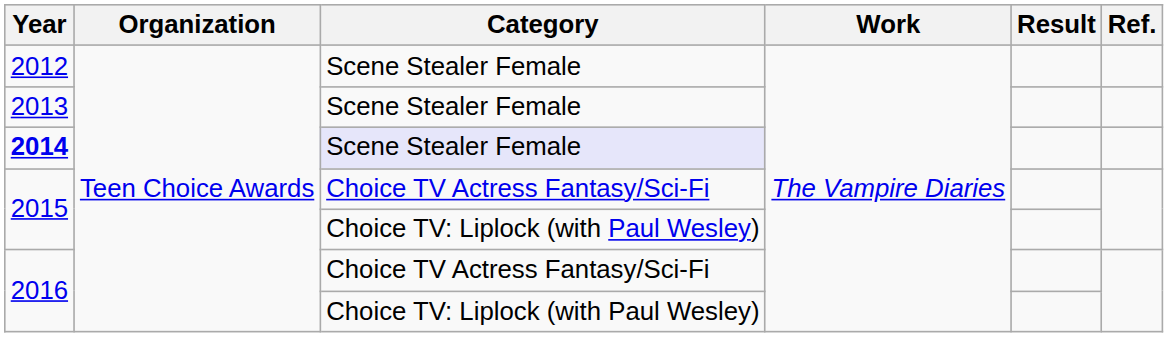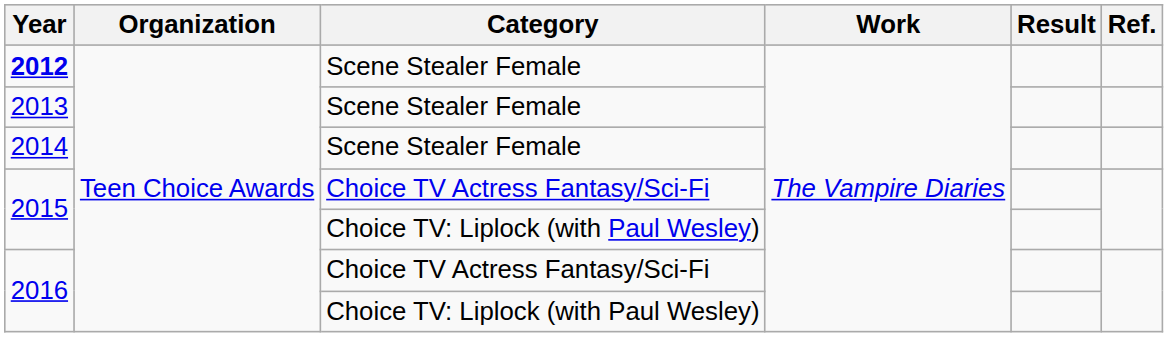(39, 65) normal -> (39, 65) bold
(39, 147) bold -> (39, 147) normal
(454, 147) lavender background -> (454, 147) no background
